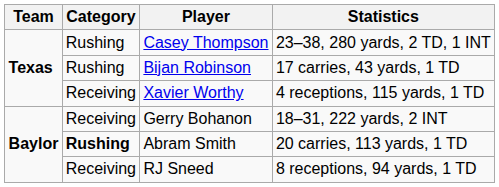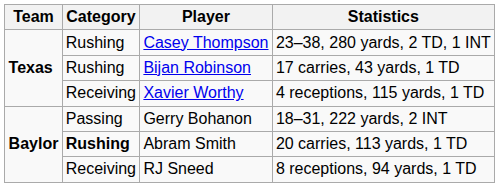(101, 118) Receiving -> (94, 118) Passing
